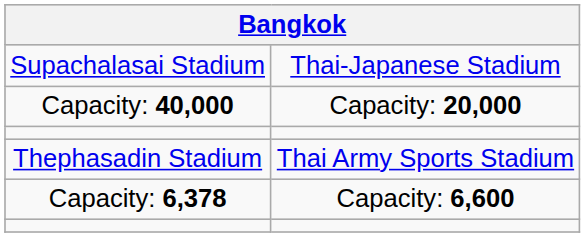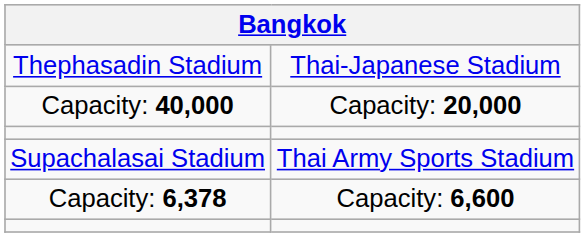(138, 65) Supachalasai Stadium -> (138, 65) Thephasadin Stadium
(138, 158) Thephasadin Stadium -> (138, 158) Supachalasai Stadium
